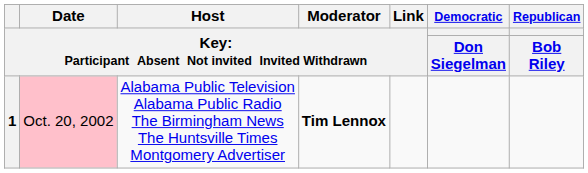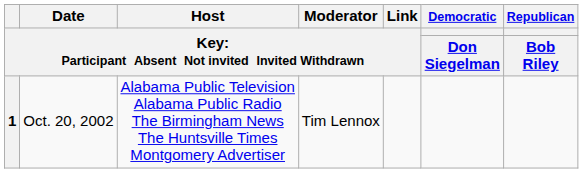(68, 121) pink background -> (68, 121) no background
(344, 121) bold -> (341, 121) normal
